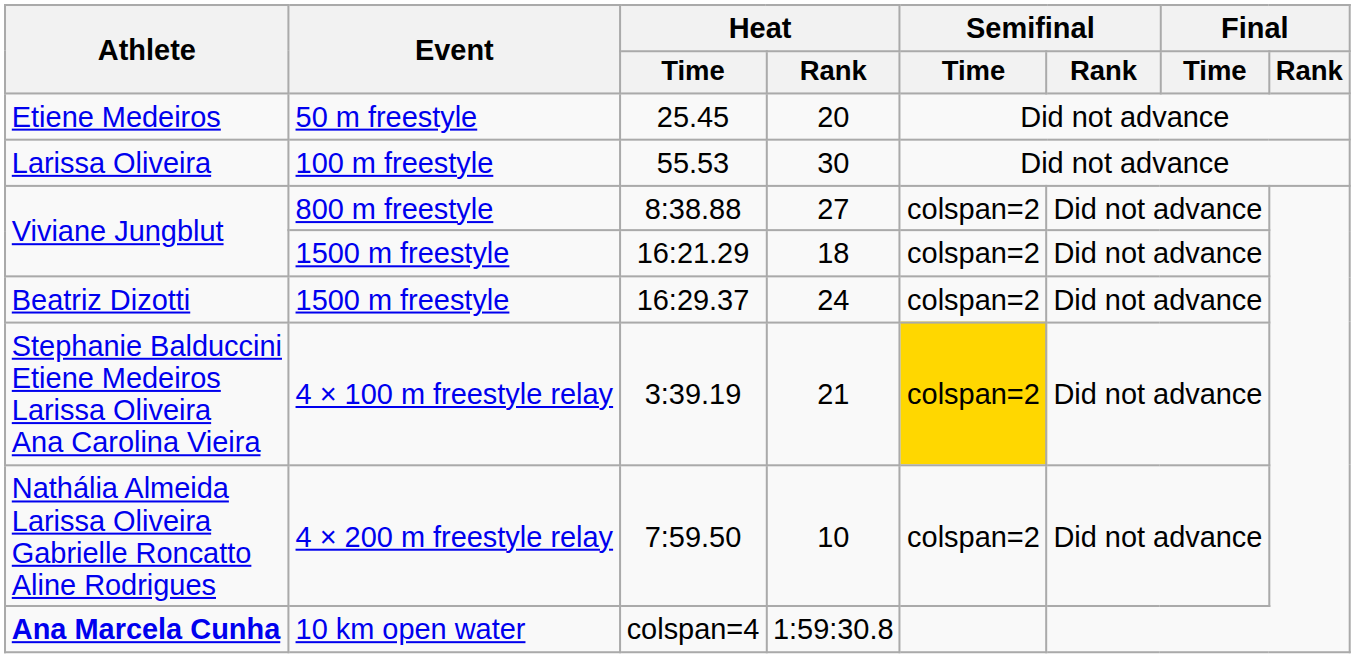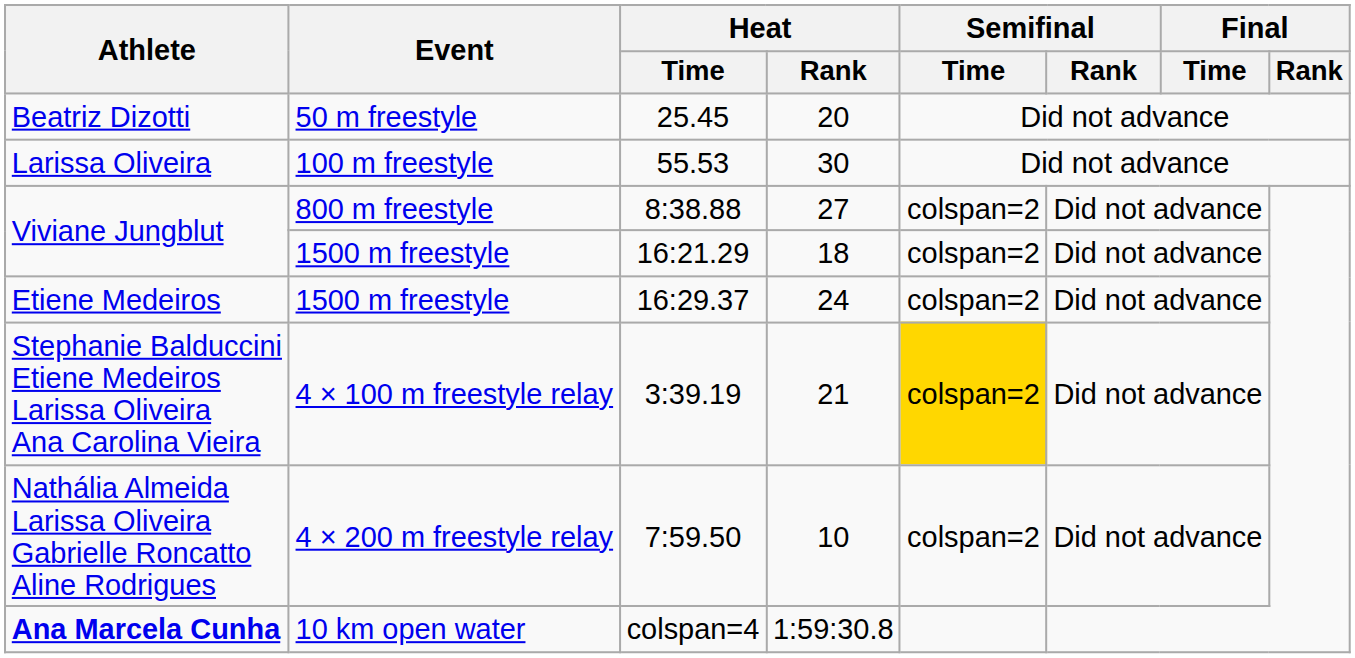(116, 117) Etiene Medeiros -> (101, 117) Beatriz Dizotti
(101, 300) Beatriz Dizotti -> (116, 300) Etiene Medeiros
